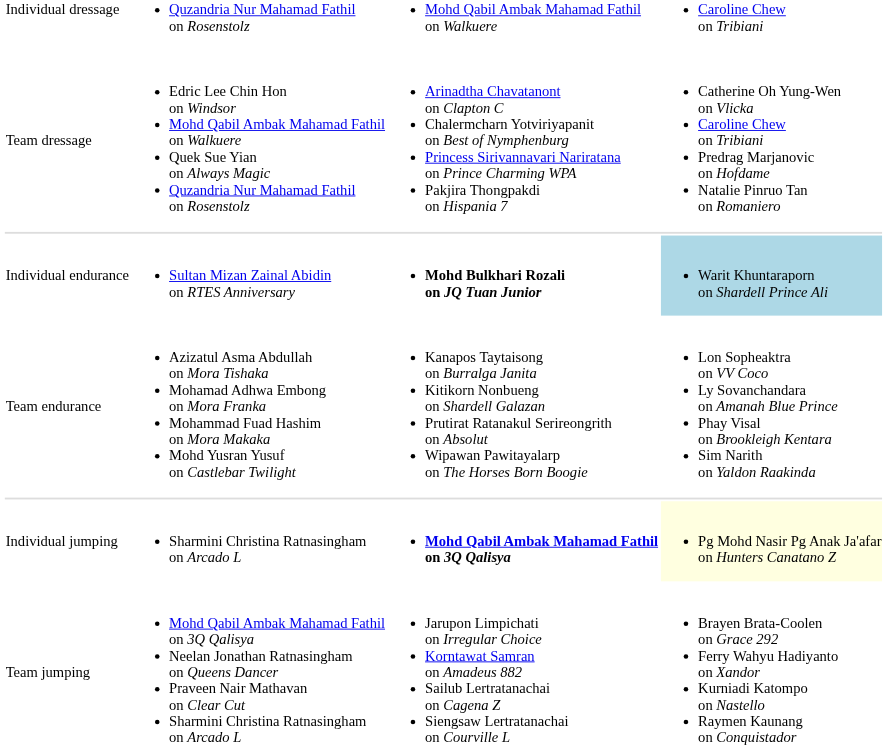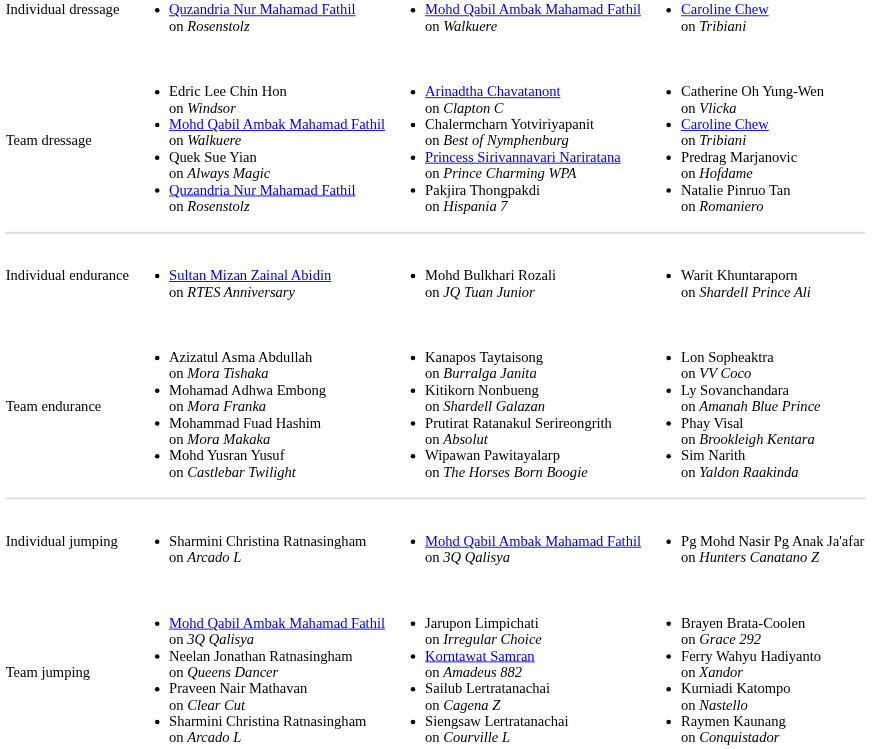(523, 284) bold -> (515, 284) normal
(772, 284) lightblue background -> (755, 284) no background
(523, 549) bold -> (515, 549) normal
(772, 549) lightyellow background -> (755, 549) no background
